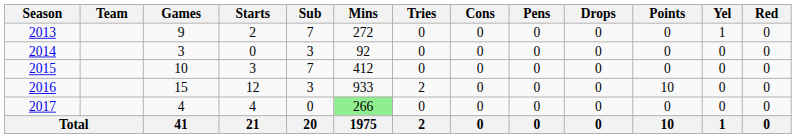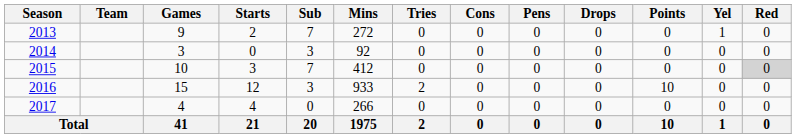(767, 69) no background -> (767, 69) lightgrey background
(363, 106) lightgreen background -> (363, 106) no background
